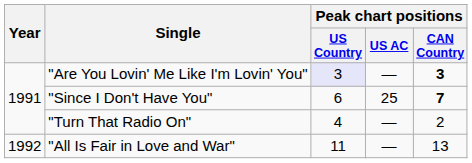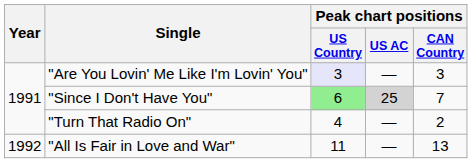(440, 74) bold -> (440, 74) normal
(338, 98) no background -> (338, 98) lightgreen background
(389, 98) no background -> (389, 98) lightgrey background
(440, 98) bold -> (440, 98) normal
